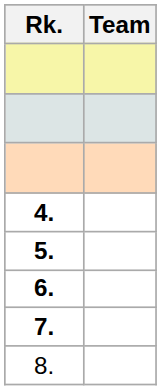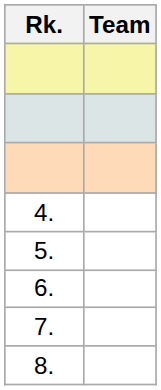(44, 213) bold -> (44, 213) normal
(44, 251) bold -> (44, 251) normal
(44, 289) bold -> (44, 289) normal
(44, 327) bold -> (44, 327) normal
